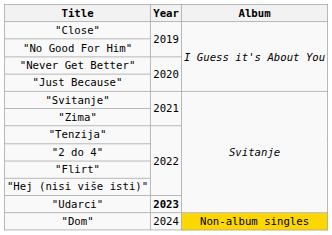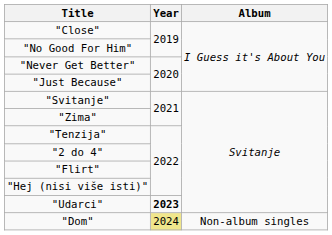(166, 222) no background -> (166, 222) khaki background
(255, 222) gold background -> (255, 222) no background
